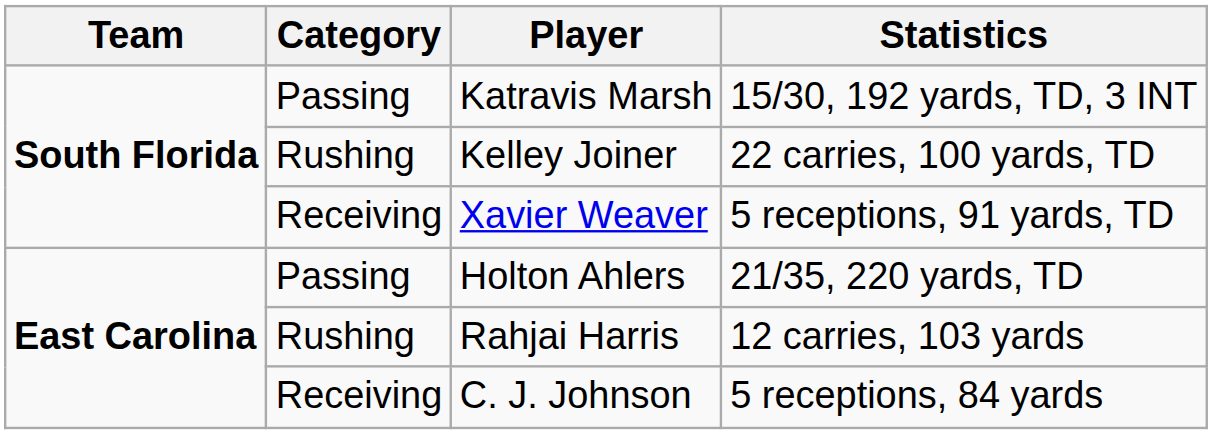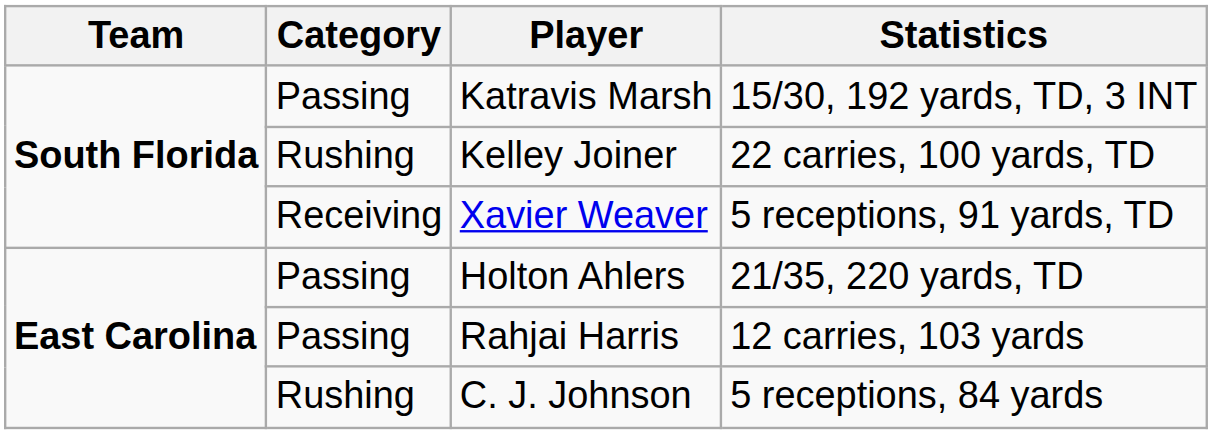(345, 336) Rushing -> (343, 336) Passing
(359, 396) Receiving -> (345, 396) Rushing
